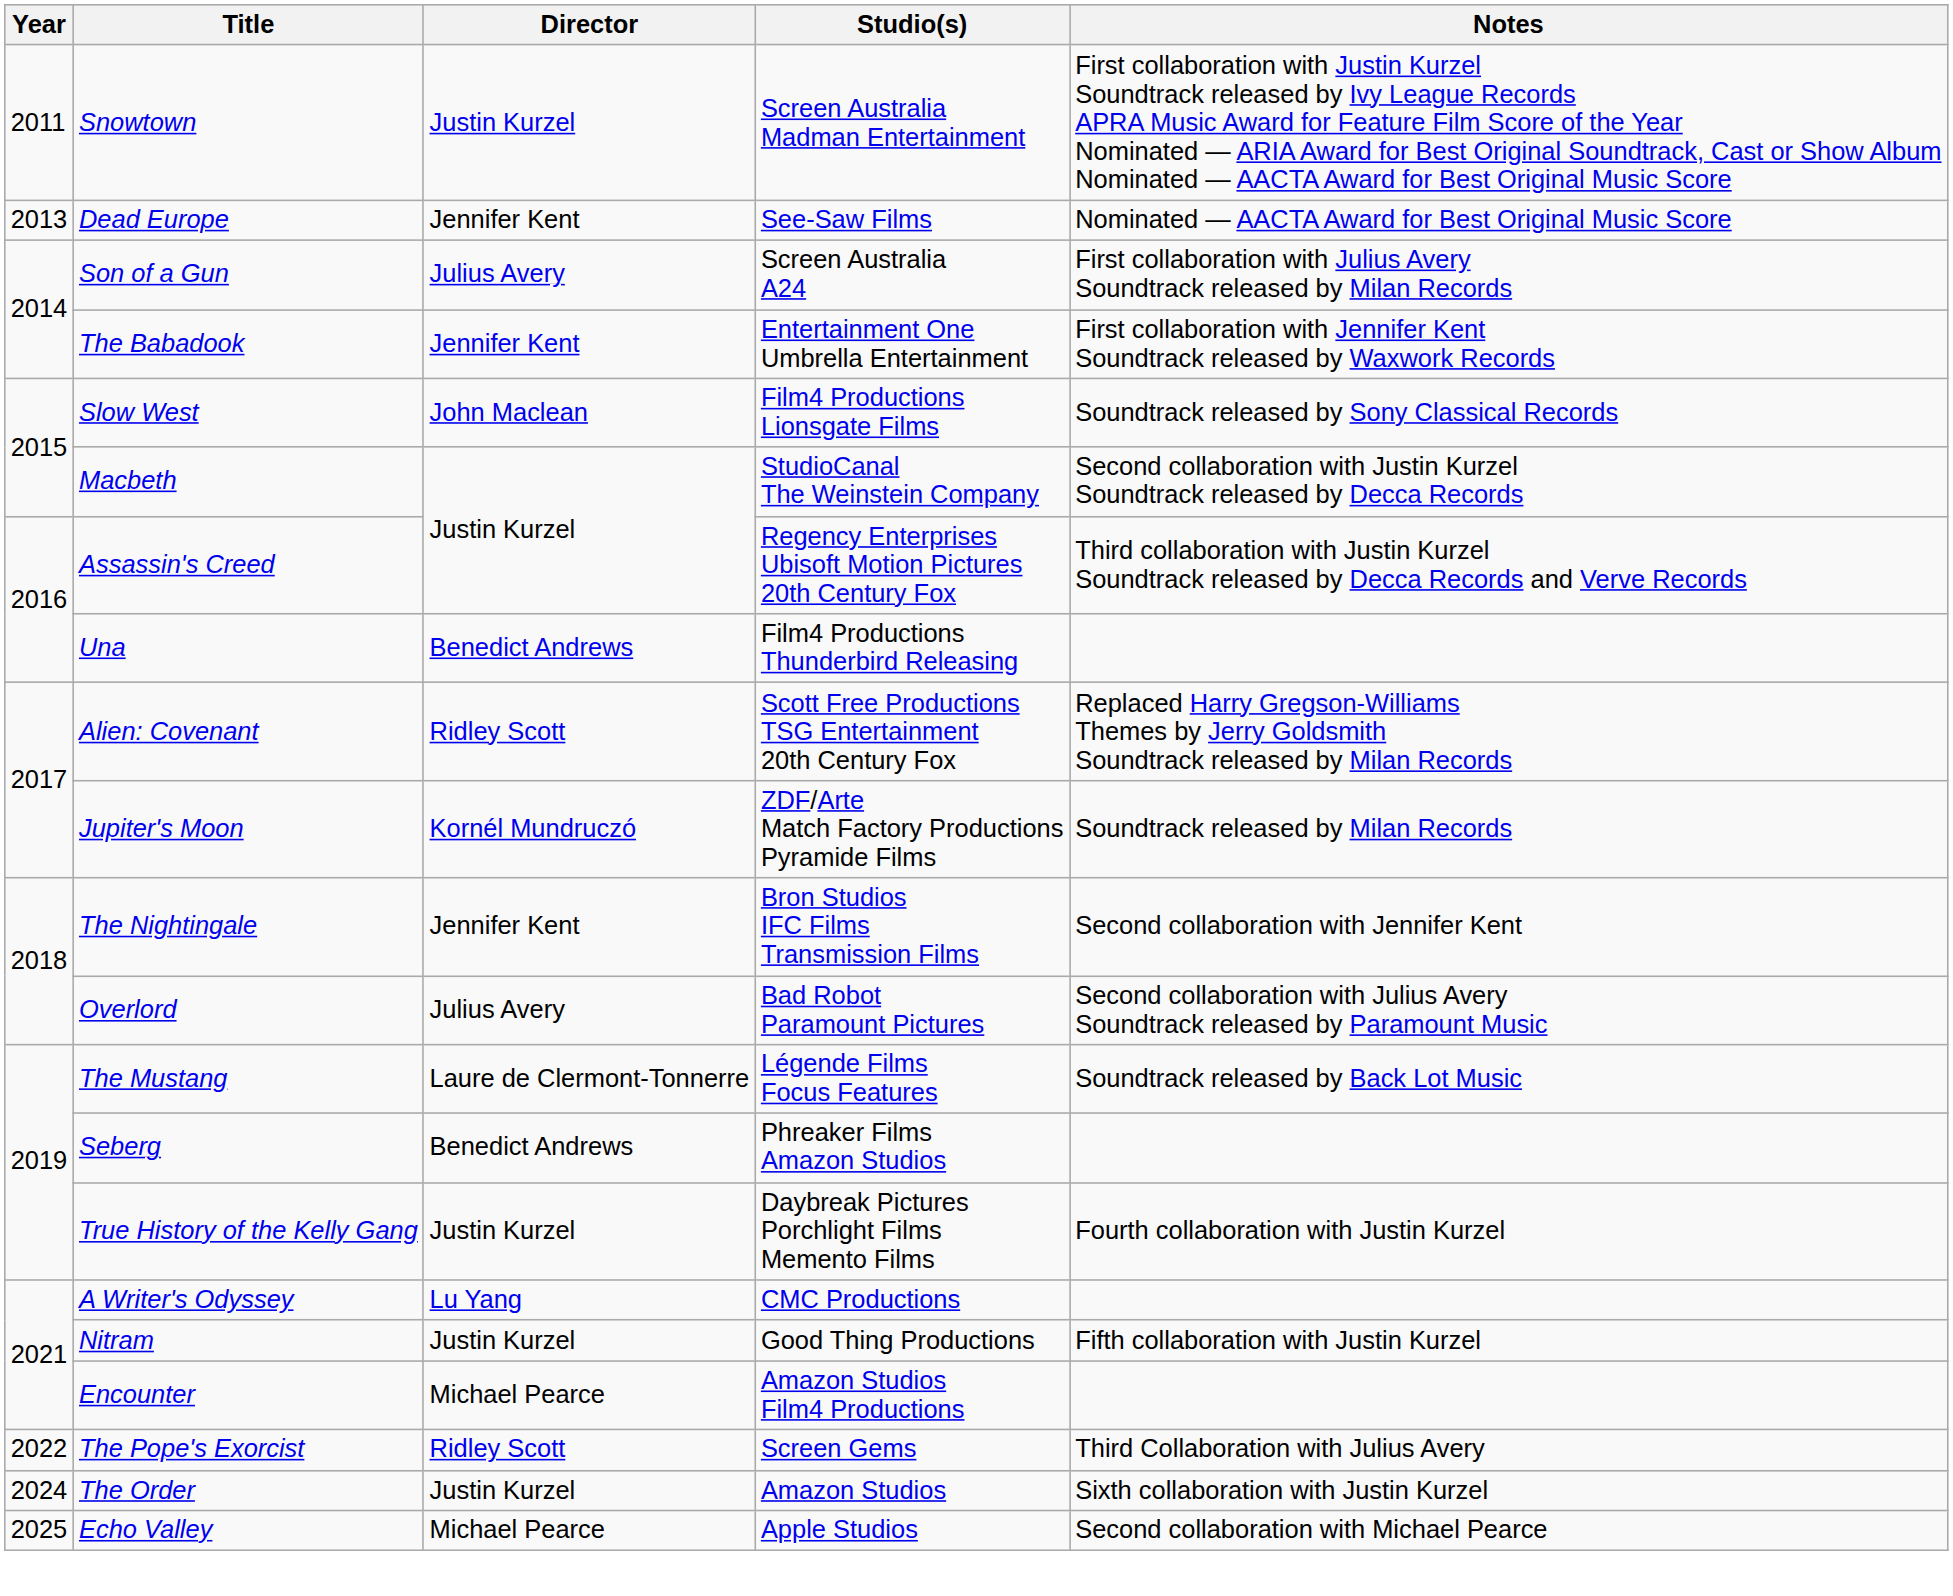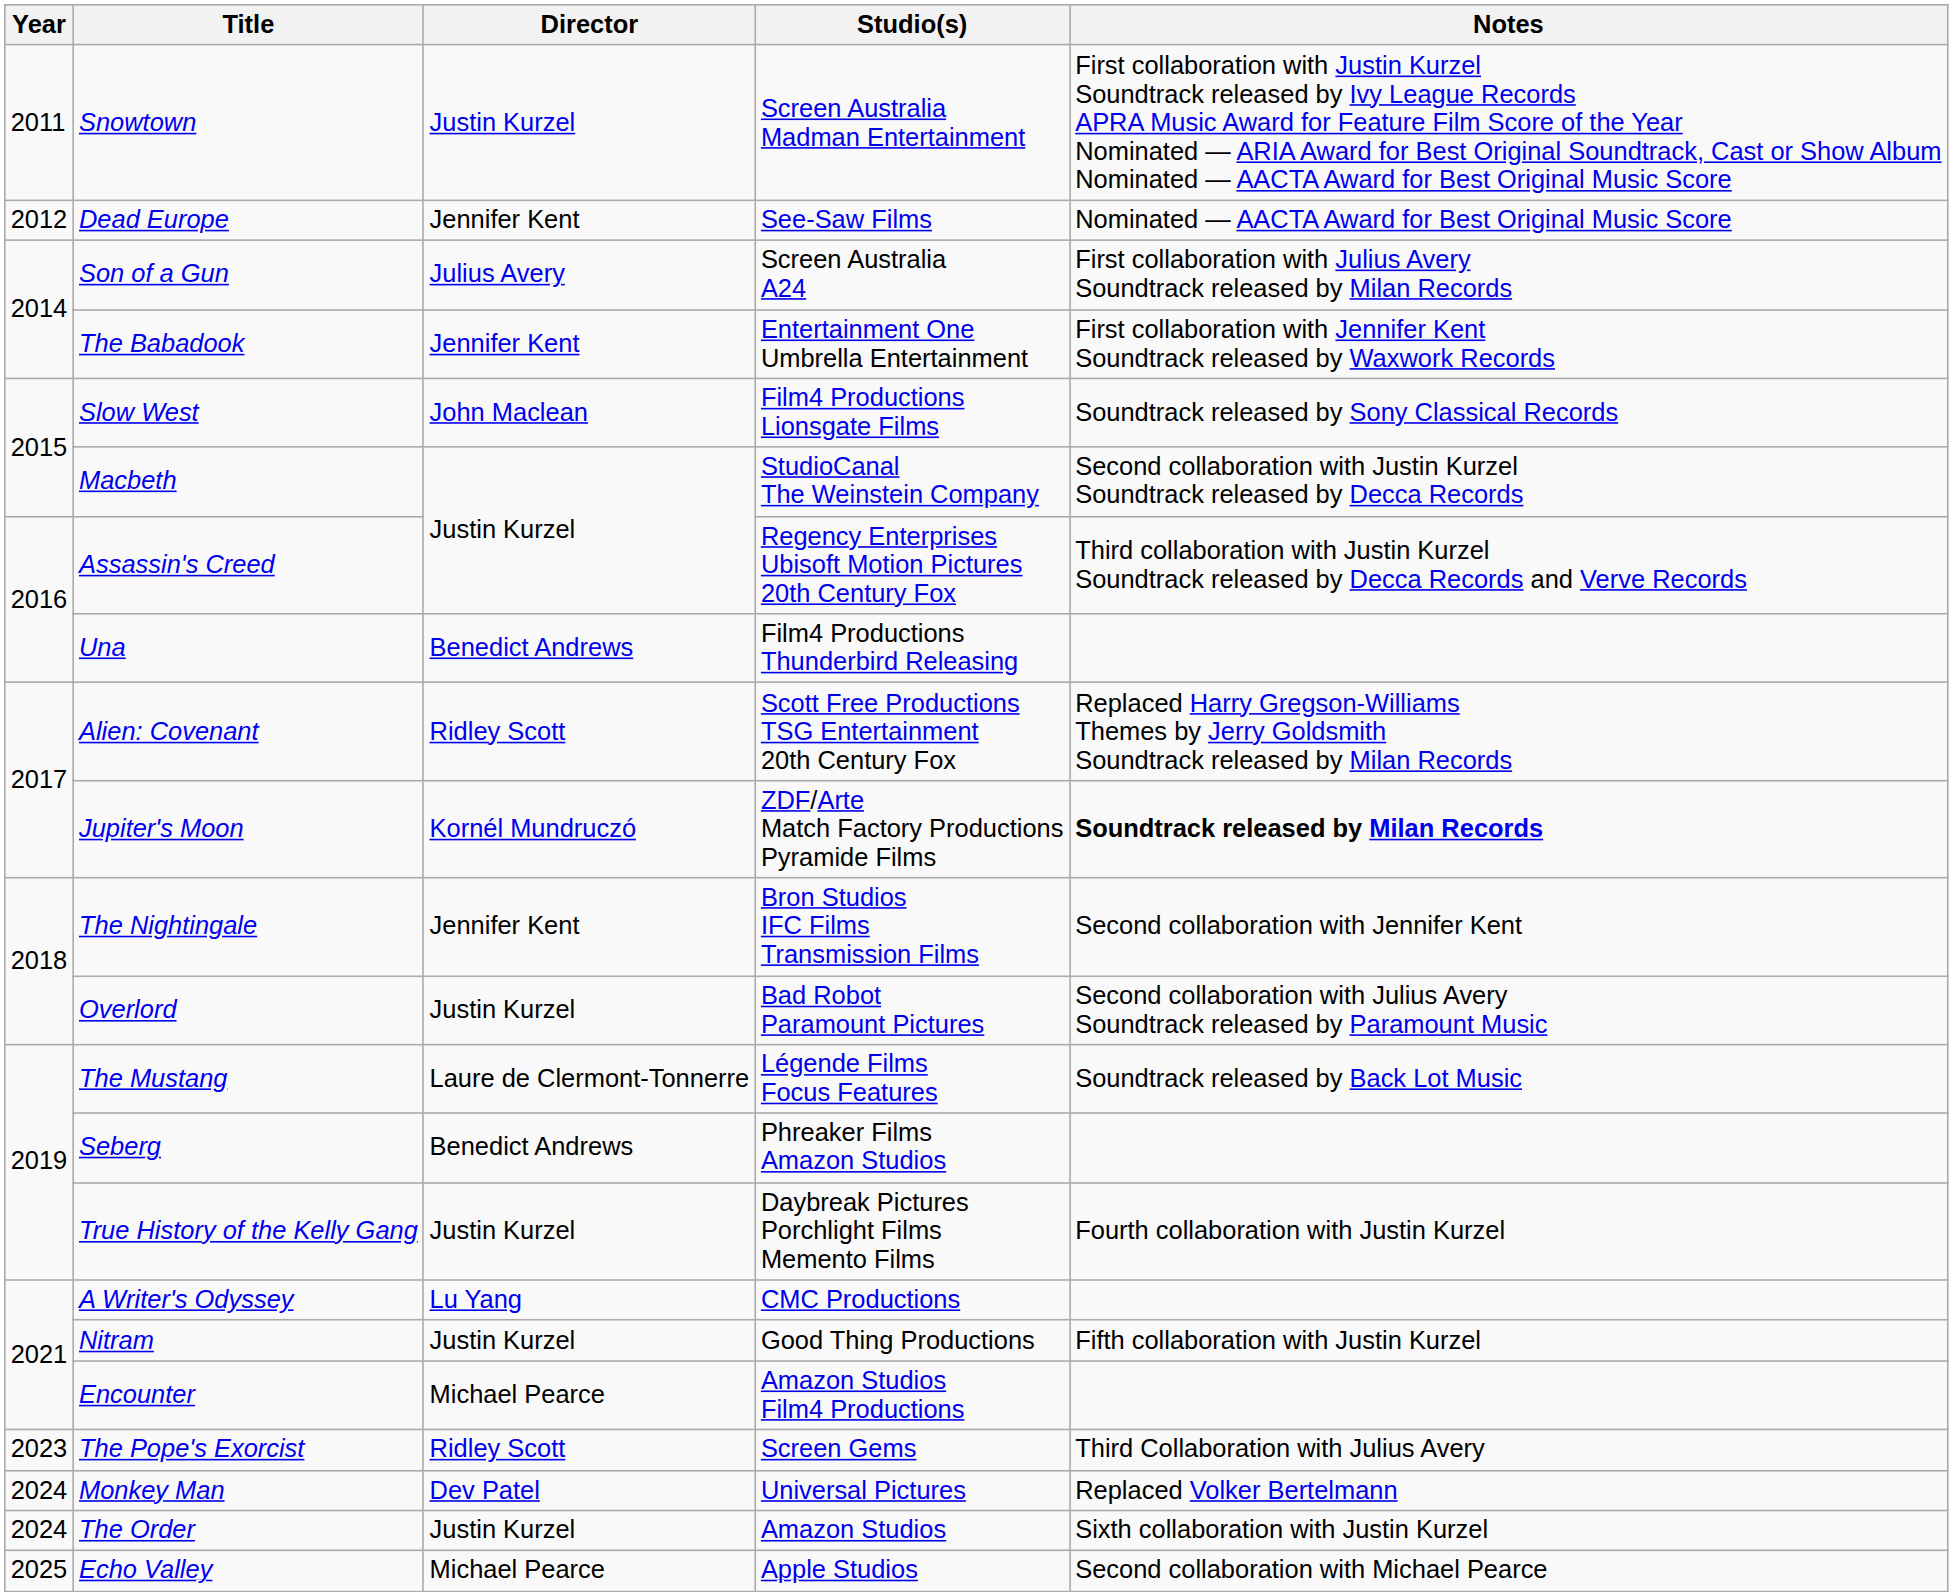(39, 219) 2013 -> (39, 219) 2012
(1294, 828) normal -> (1309, 828) bold
(497, 1009) Julius Avery -> (502, 1009) Justin Kurzel
(39, 1449) 2022 -> (39, 1449) 2023
+ row: (152, 1489)
